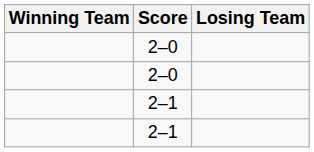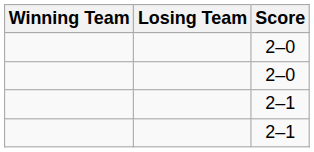columns swapped: (163, 18) <-> (251, 18)
